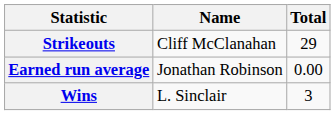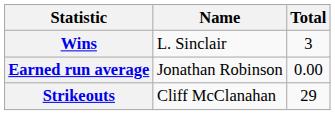rows swapped: (79, 95) <-> (79, 43)
